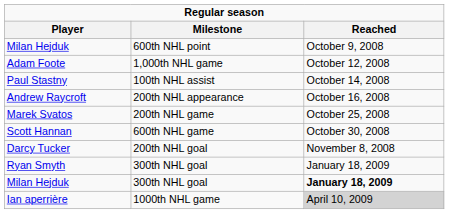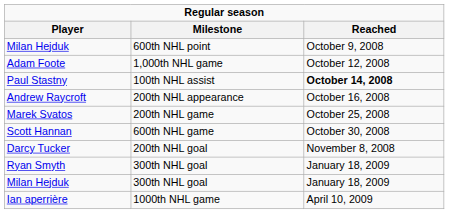(348, 81) normal -> (349, 81) bold
(349, 183) bold -> (348, 183) normal
(340, 200) lightgrey background -> (340, 200) no background
